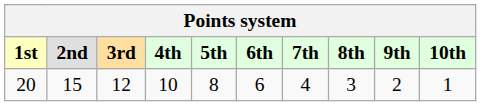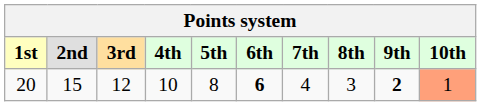(260, 84) normal -> (260, 84) bold
(397, 84) normal -> (397, 84) bold
(448, 84) no background -> (448, 84) lightsalmon background
